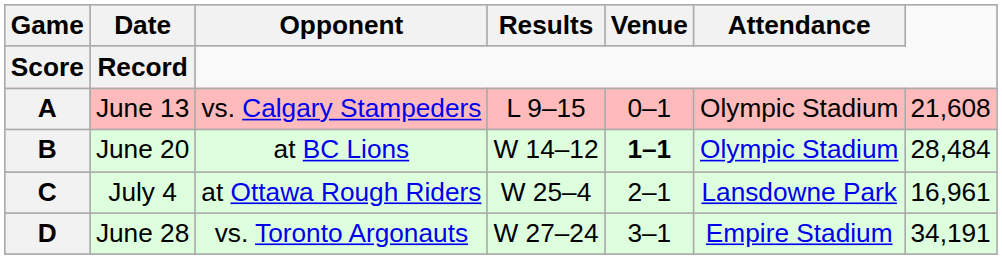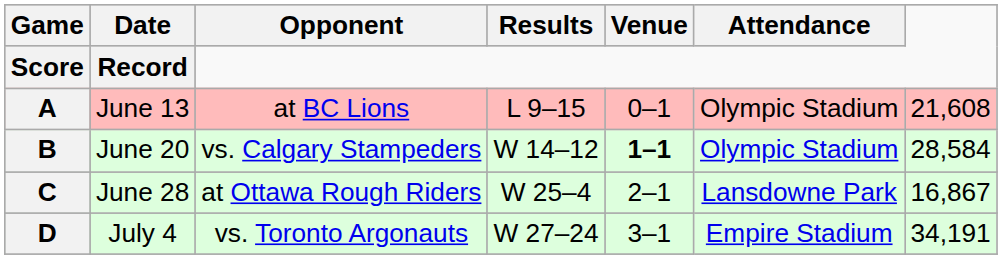(341, 108) vs. Calgary Stampeders -> (341, 108) at BC Lions
(341, 150) at BC Lions -> (341, 150) vs. Calgary Stampeders
(951, 150) 28,484 -> (951, 150) 28,584
(143, 191) July 4 -> (143, 191) June 28
(951, 191) 16,961 -> (951, 191) 16,867
(143, 233) June 28 -> (143, 233) July 4
